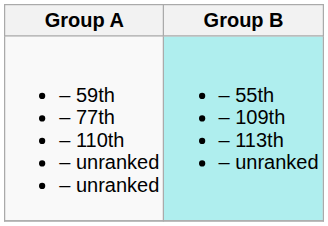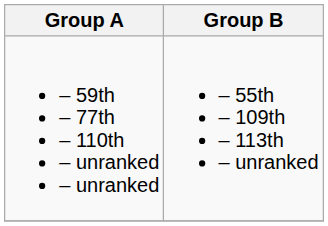(244, 128) paleturquoise background -> (244, 128) no background
